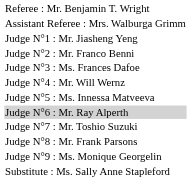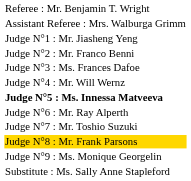(80, 97) normal -> (84, 97) bold
(67, 112) lightgrey background -> (67, 112) no background
(71, 141) no background -> (71, 141) gold background
